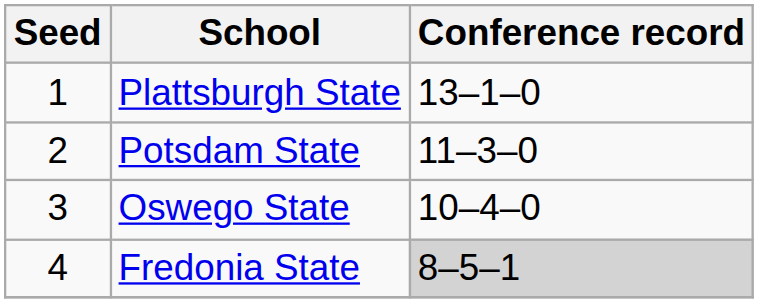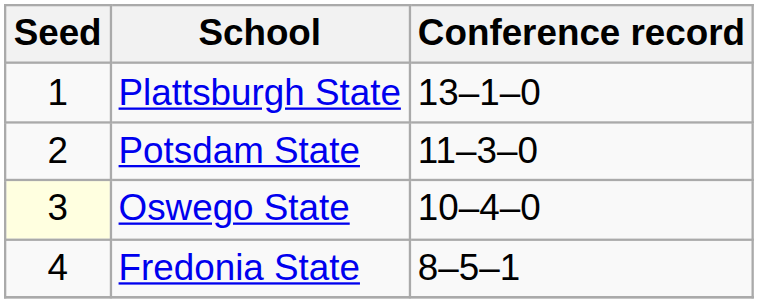(58, 208) no background -> (58, 208) lightyellow background
(469, 267) lightgrey background -> (469, 267) no background
